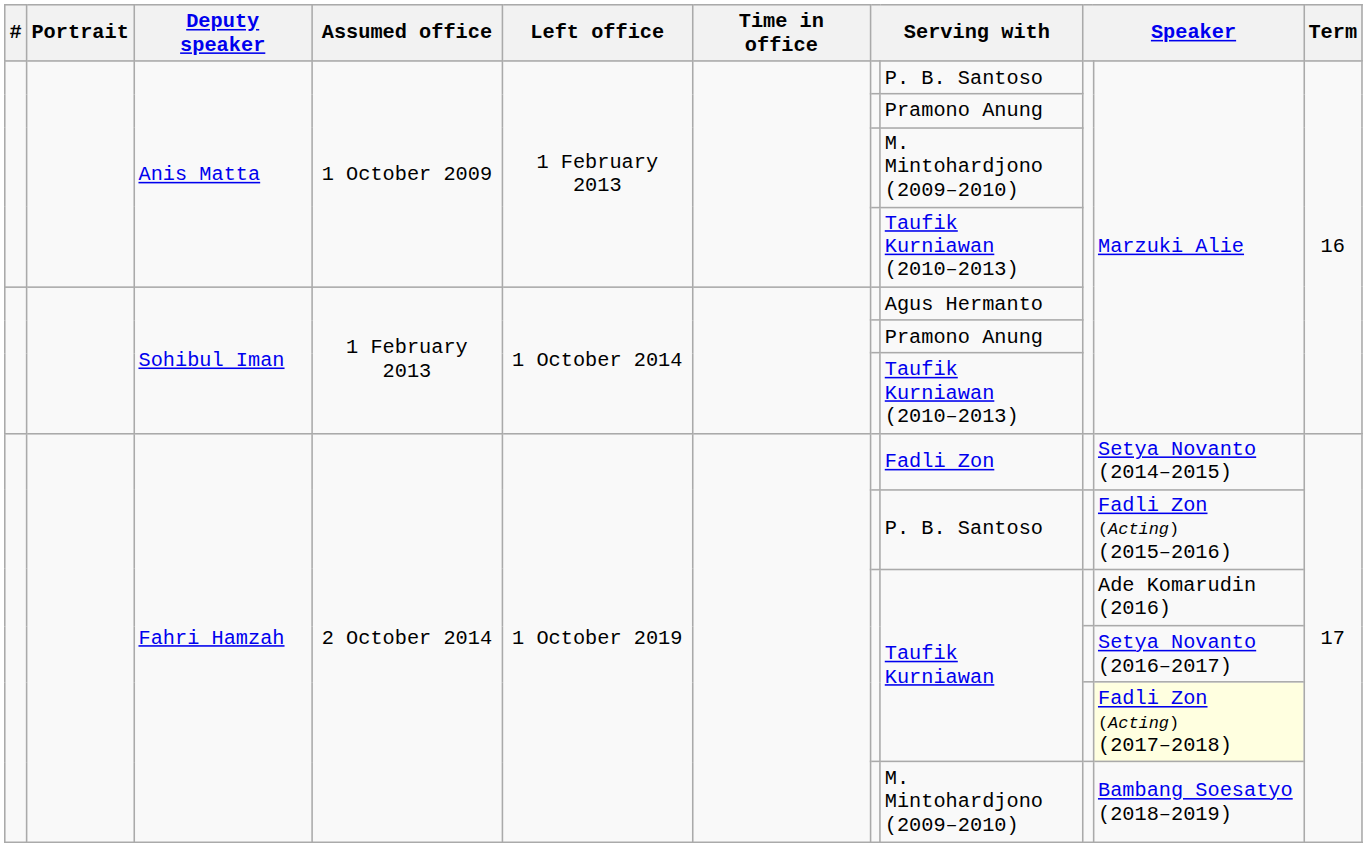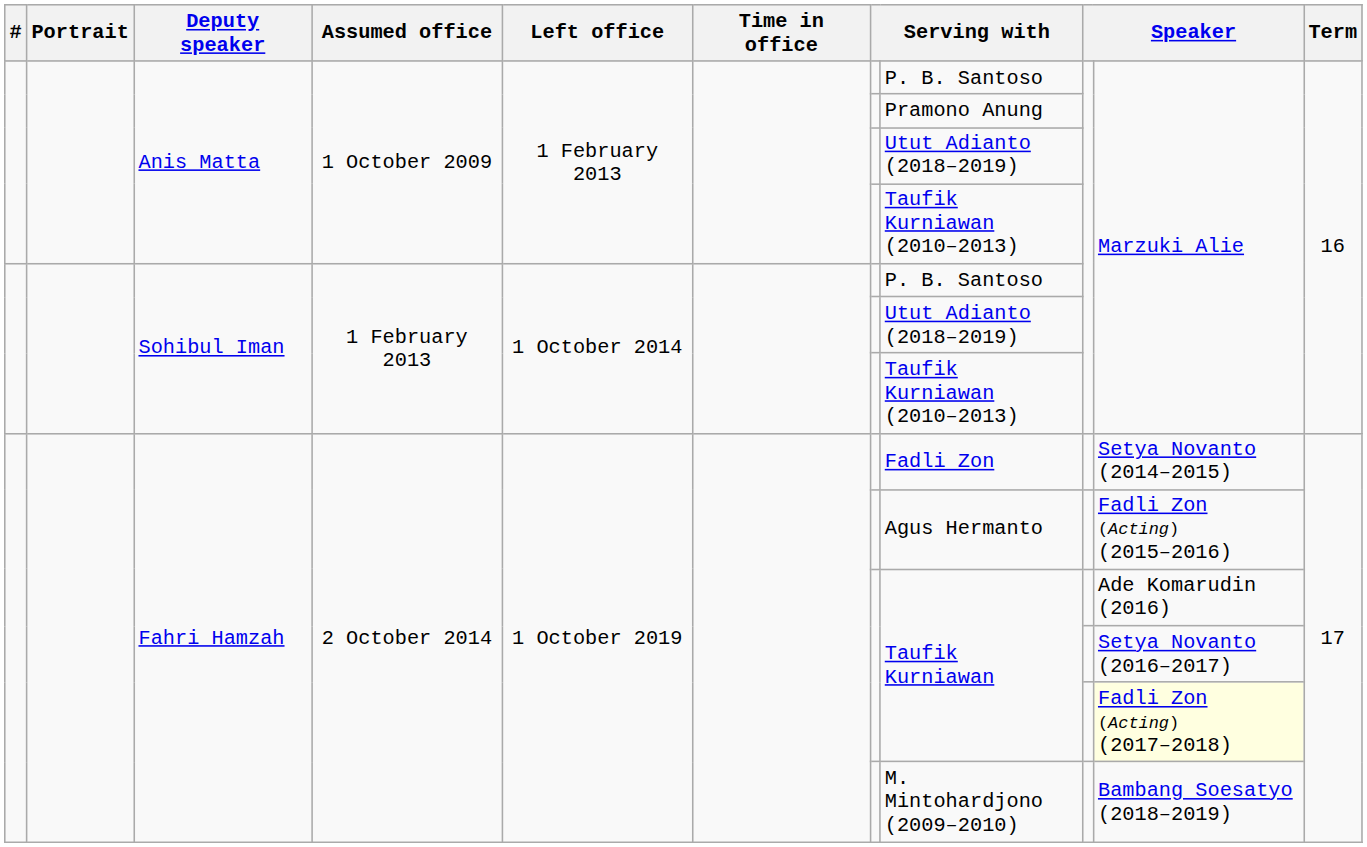(964, 167) M. Mintohardjono (2009–2010) -> (958, 156) Utut Adianto (2018–2019)
(964, 304) Agus Hermanto -> (964, 280) P. B. Santoso
(964, 337) Pramono Anung -> (958, 325) Utut Adianto (2018–2019)
(964, 529) P. B. Santoso -> (964, 529) Agus Hermanto
